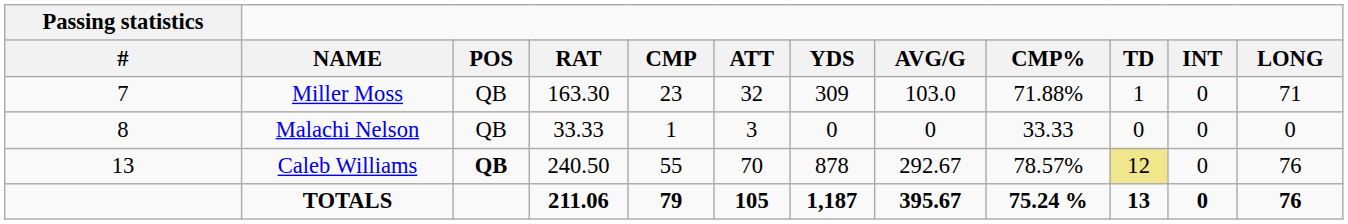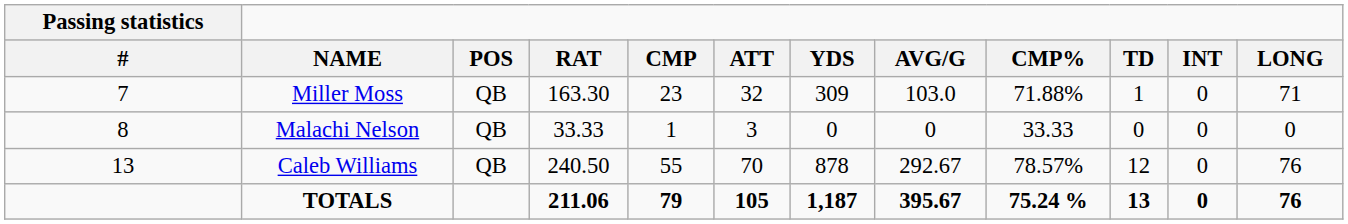(491, 165) bold -> (491, 165) normal
(1139, 165) khaki background -> (1139, 165) no background
